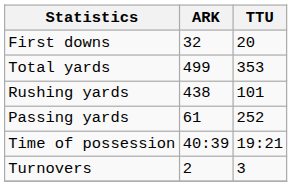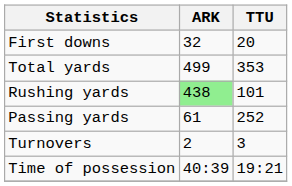(197, 93) no background -> (197, 93) lightgreen background
rows swapped: (50, 169) <-> (92, 144)
